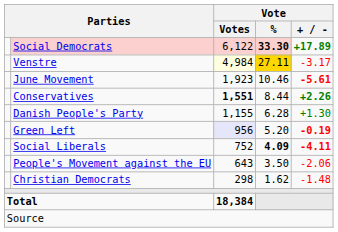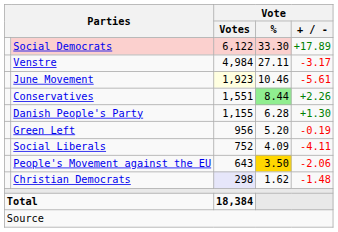(274, 46) bold -> (274, 46) normal
(312, 46) bold -> (312, 46) normal
(238, 63) lightyellow background -> (238, 63) no background
(274, 63) gold background -> (274, 63) no background
(238, 80) no background -> (238, 80) lightyellow background
(316, 80) bold -> (316, 80) normal
(238, 96) bold -> (238, 96) normal
(277, 96) no background -> (277, 96) lightgreen background
(316, 96) bold -> (316, 96) normal
(244, 130) lavender background -> (244, 130) no background
(316, 130) bold -> (316, 130) normal
(277, 147) bold -> (277, 147) normal
(316, 147) bold -> (316, 147) normal
(277, 163) no background -> (277, 163) gold background
(244, 180) no background -> (244, 180) lavender background
